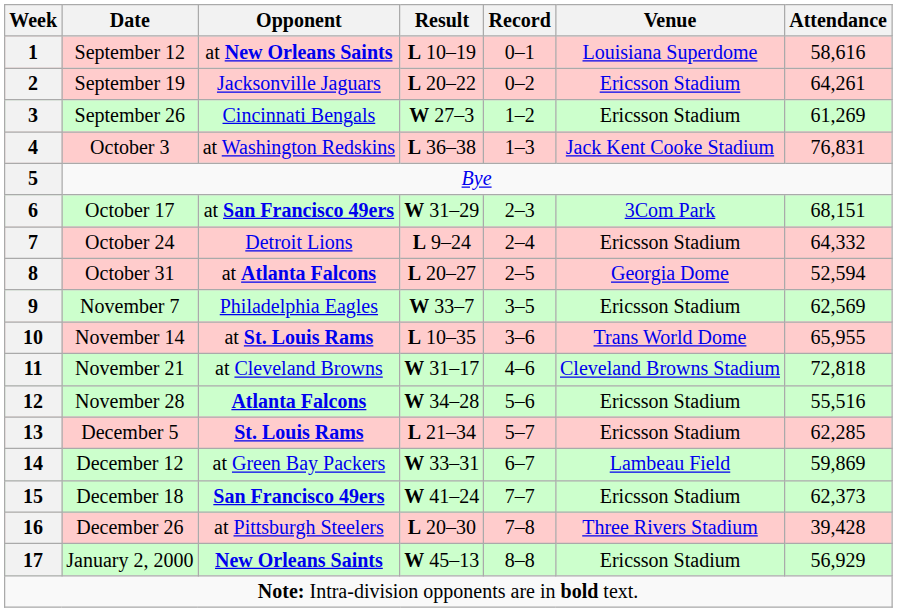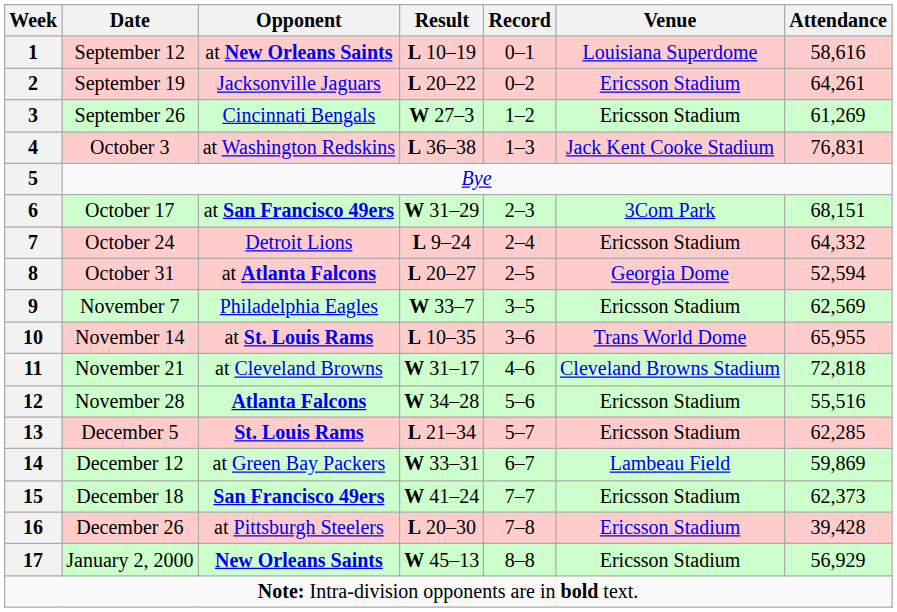(670, 527) Three Rivers Stadium -> (670, 527) Ericsson Stadium
